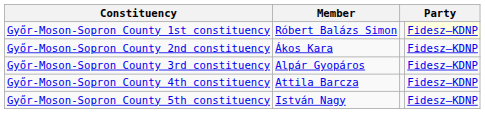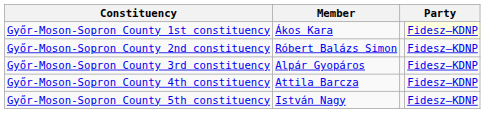(336, 30) Róbert Balázs Simon -> (304, 30) Ákos Kara
(304, 48) Ákos Kara -> (336, 48) Róbert Balázs Simon
